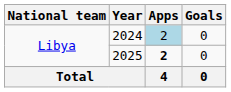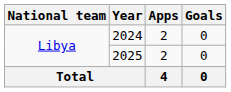(164, 35) lightblue background -> (164, 35) no background
(164, 56) bold -> (164, 56) normal
